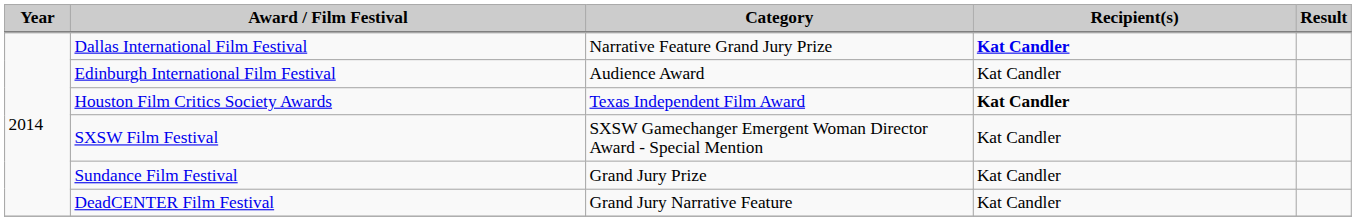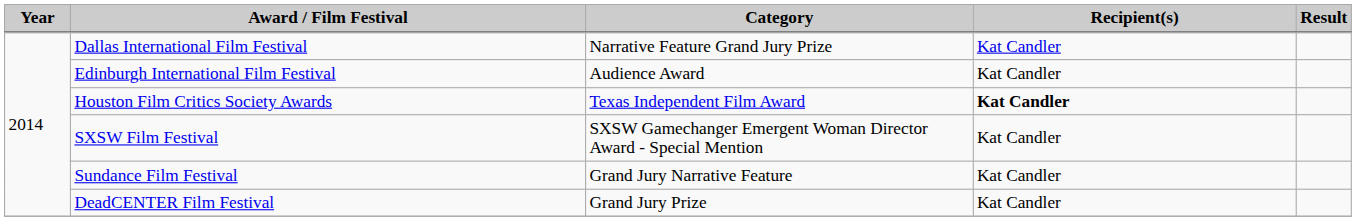(1023, 46) bold -> (1019, 46) normal
(648, 175) Grand Jury Prize -> (691, 175) Grand Jury Narrative Feature
(691, 202) Grand Jury Narrative Feature -> (648, 202) Grand Jury Prize
